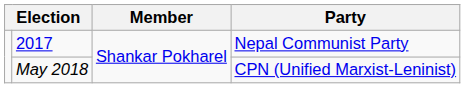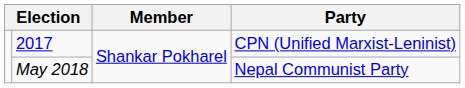(321, 43) Nepal Communist Party -> (345, 43) CPN (Unified Marxist-Leninist)
(345, 69) CPN (Unified Marxist-Leninist) -> (321, 69) Nepal Communist Party
